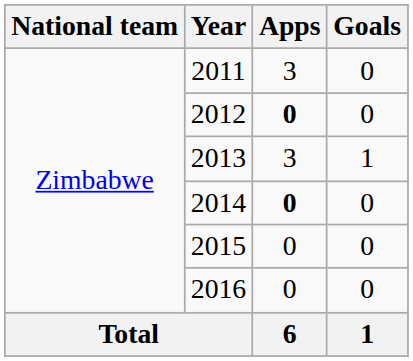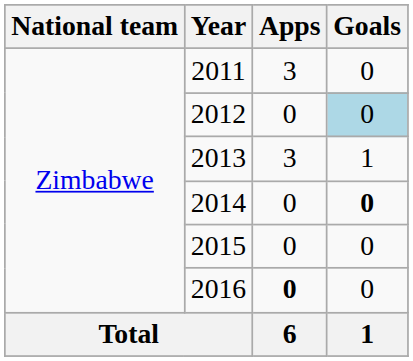(290, 114) bold -> (290, 114) normal
(367, 114) no background -> (367, 114) lightblue background
(290, 202) bold -> (290, 202) normal
(367, 202) normal -> (367, 202) bold
(290, 289) normal -> (290, 289) bold
